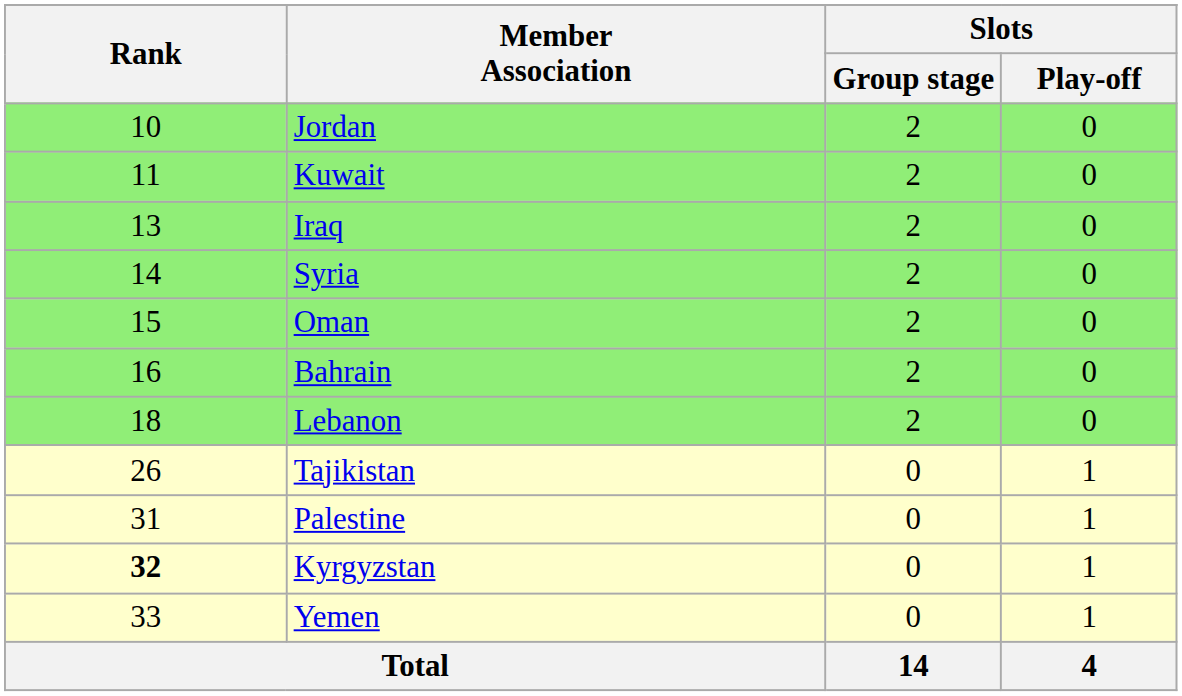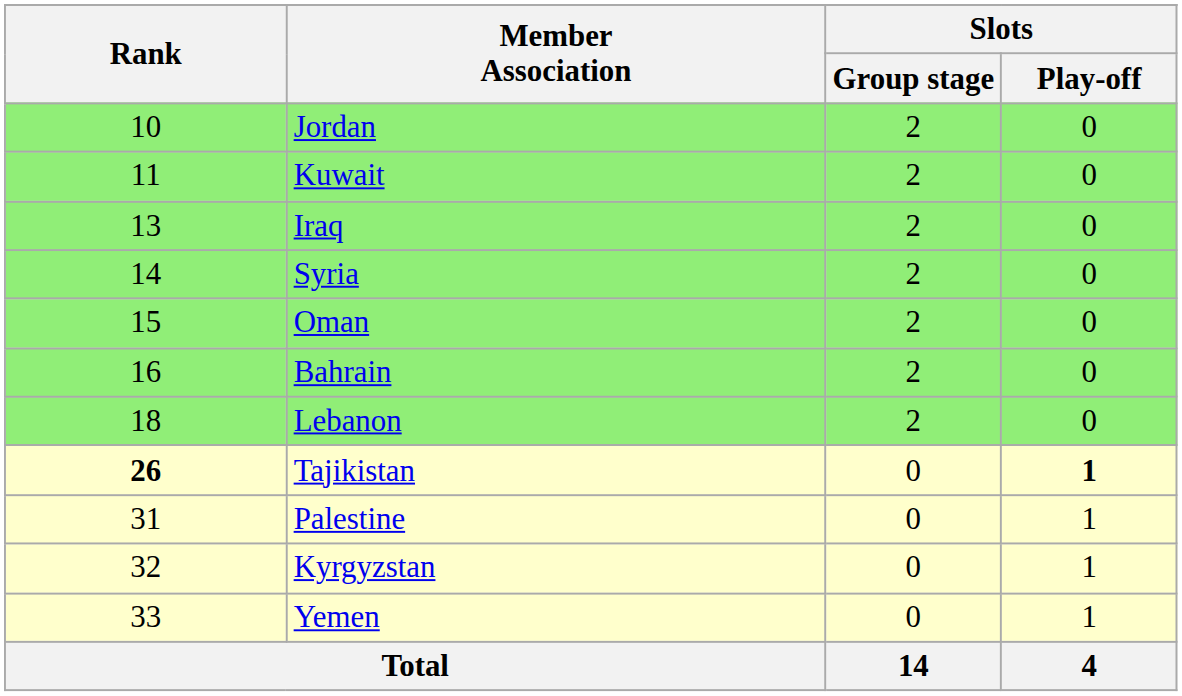(146, 469) normal -> (146, 469) bold
(1089, 469) normal -> (1089, 469) bold
(146, 567) bold -> (146, 567) normal
